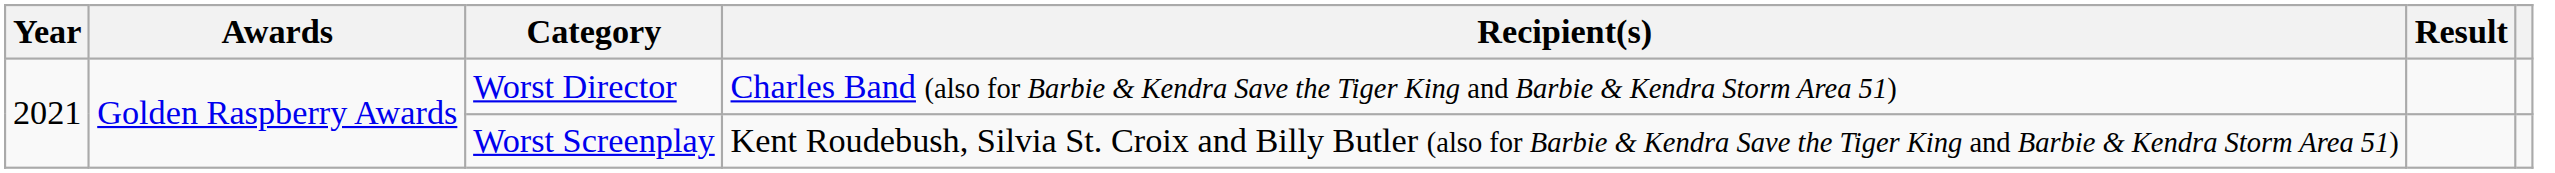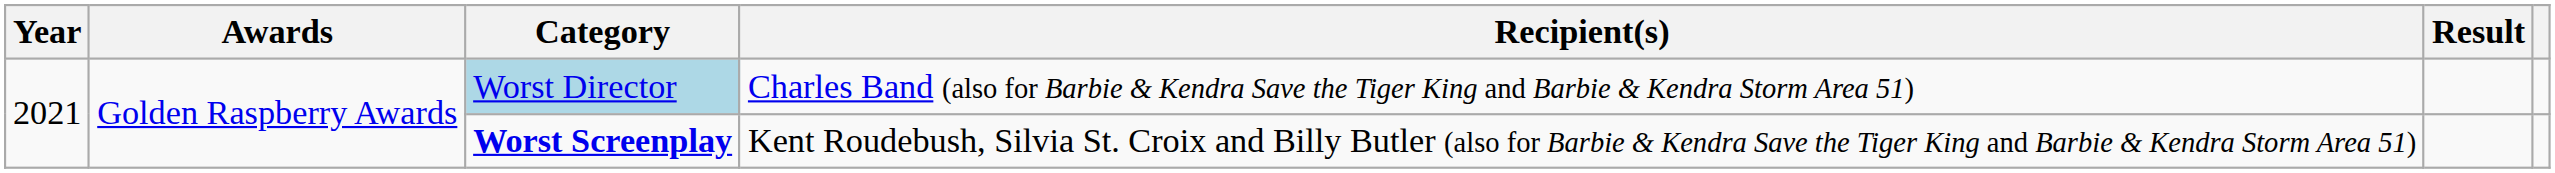(575, 85) no background -> (575, 85) lightblue background
(594, 140) normal -> (603, 140) bold
